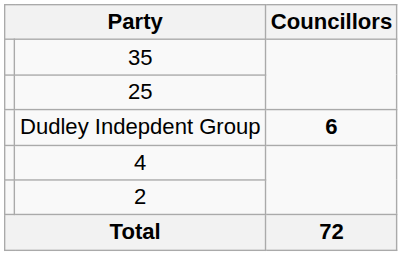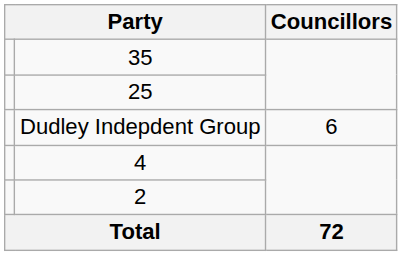(331, 127) bold -> (331, 127) normal
